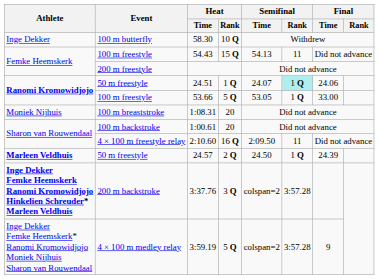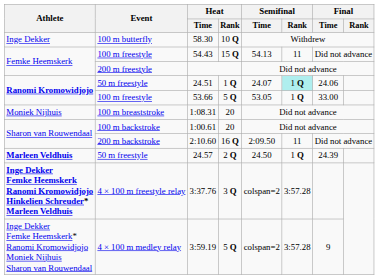(141, 141) 4 × 100 m freestyle relay -> (129, 141) 200 m backstroke
(129, 191) 200 m backstroke -> (141, 191) 4 × 100 m freestyle relay
